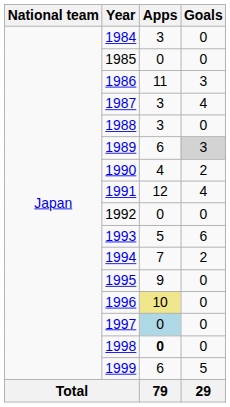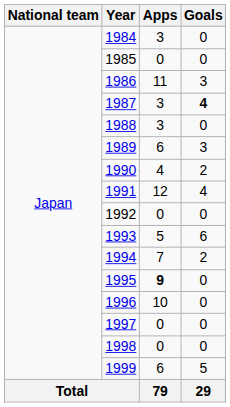(203, 103) normal -> (203, 103) bold
(203, 147) lightgrey background -> (203, 147) no background
(160, 280) normal -> (160, 280) bold
(160, 302) khaki background -> (160, 302) no background
(160, 324) lightblue background -> (160, 324) no background
(160, 346) bold -> (160, 346) normal
